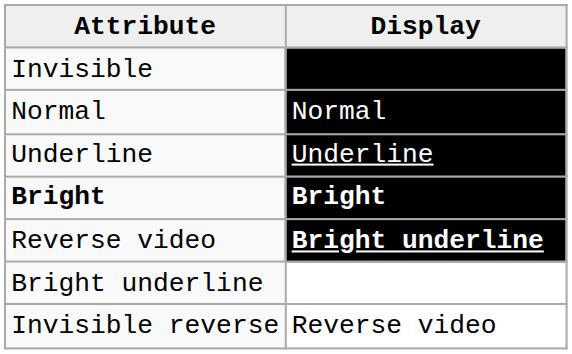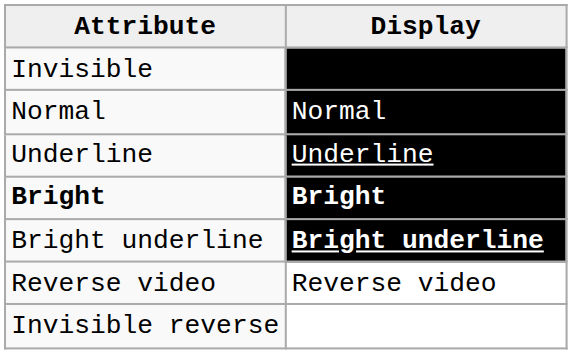(114, 240) Reverse video -> (137, 240) Bright underline
(137, 283) Bright underline -> (114, 283) Reverse video
(426, 283) Invisible reverse -> (394, 283) Reverse video
(394, 326) Reverse video -> (426, 326) Invisible reverse
